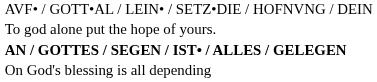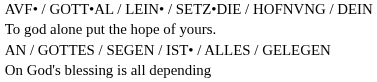(176, 50) bold -> (168, 50) normal
